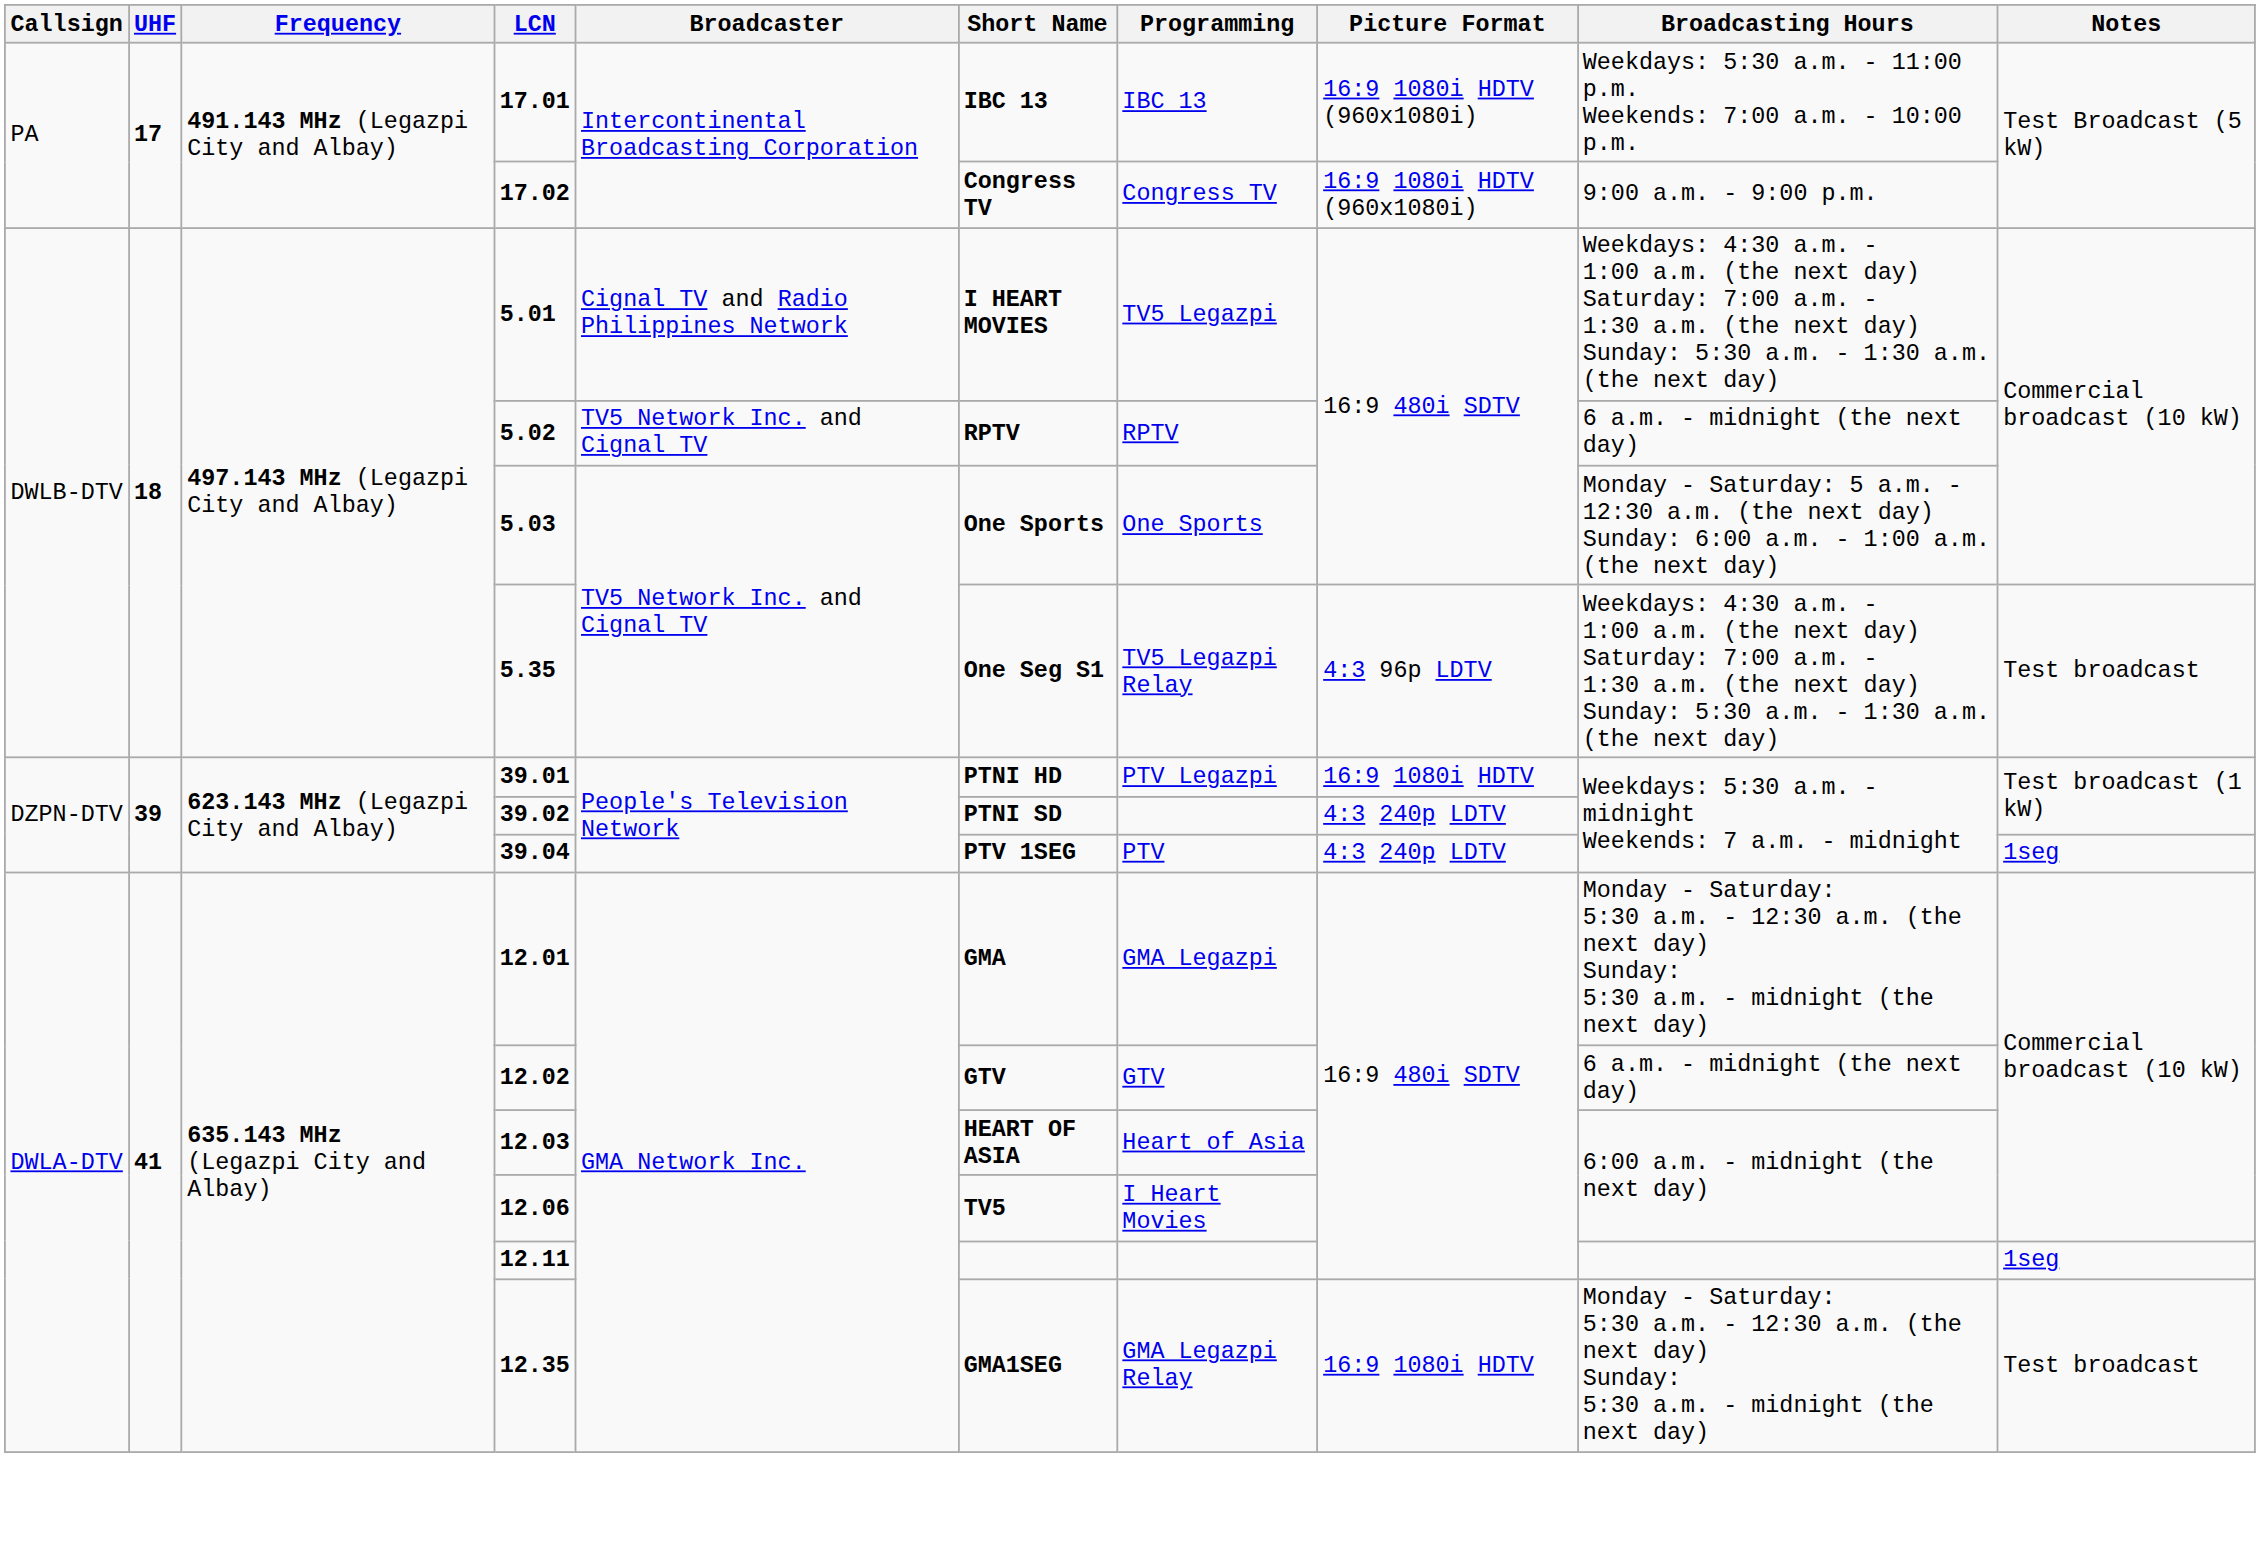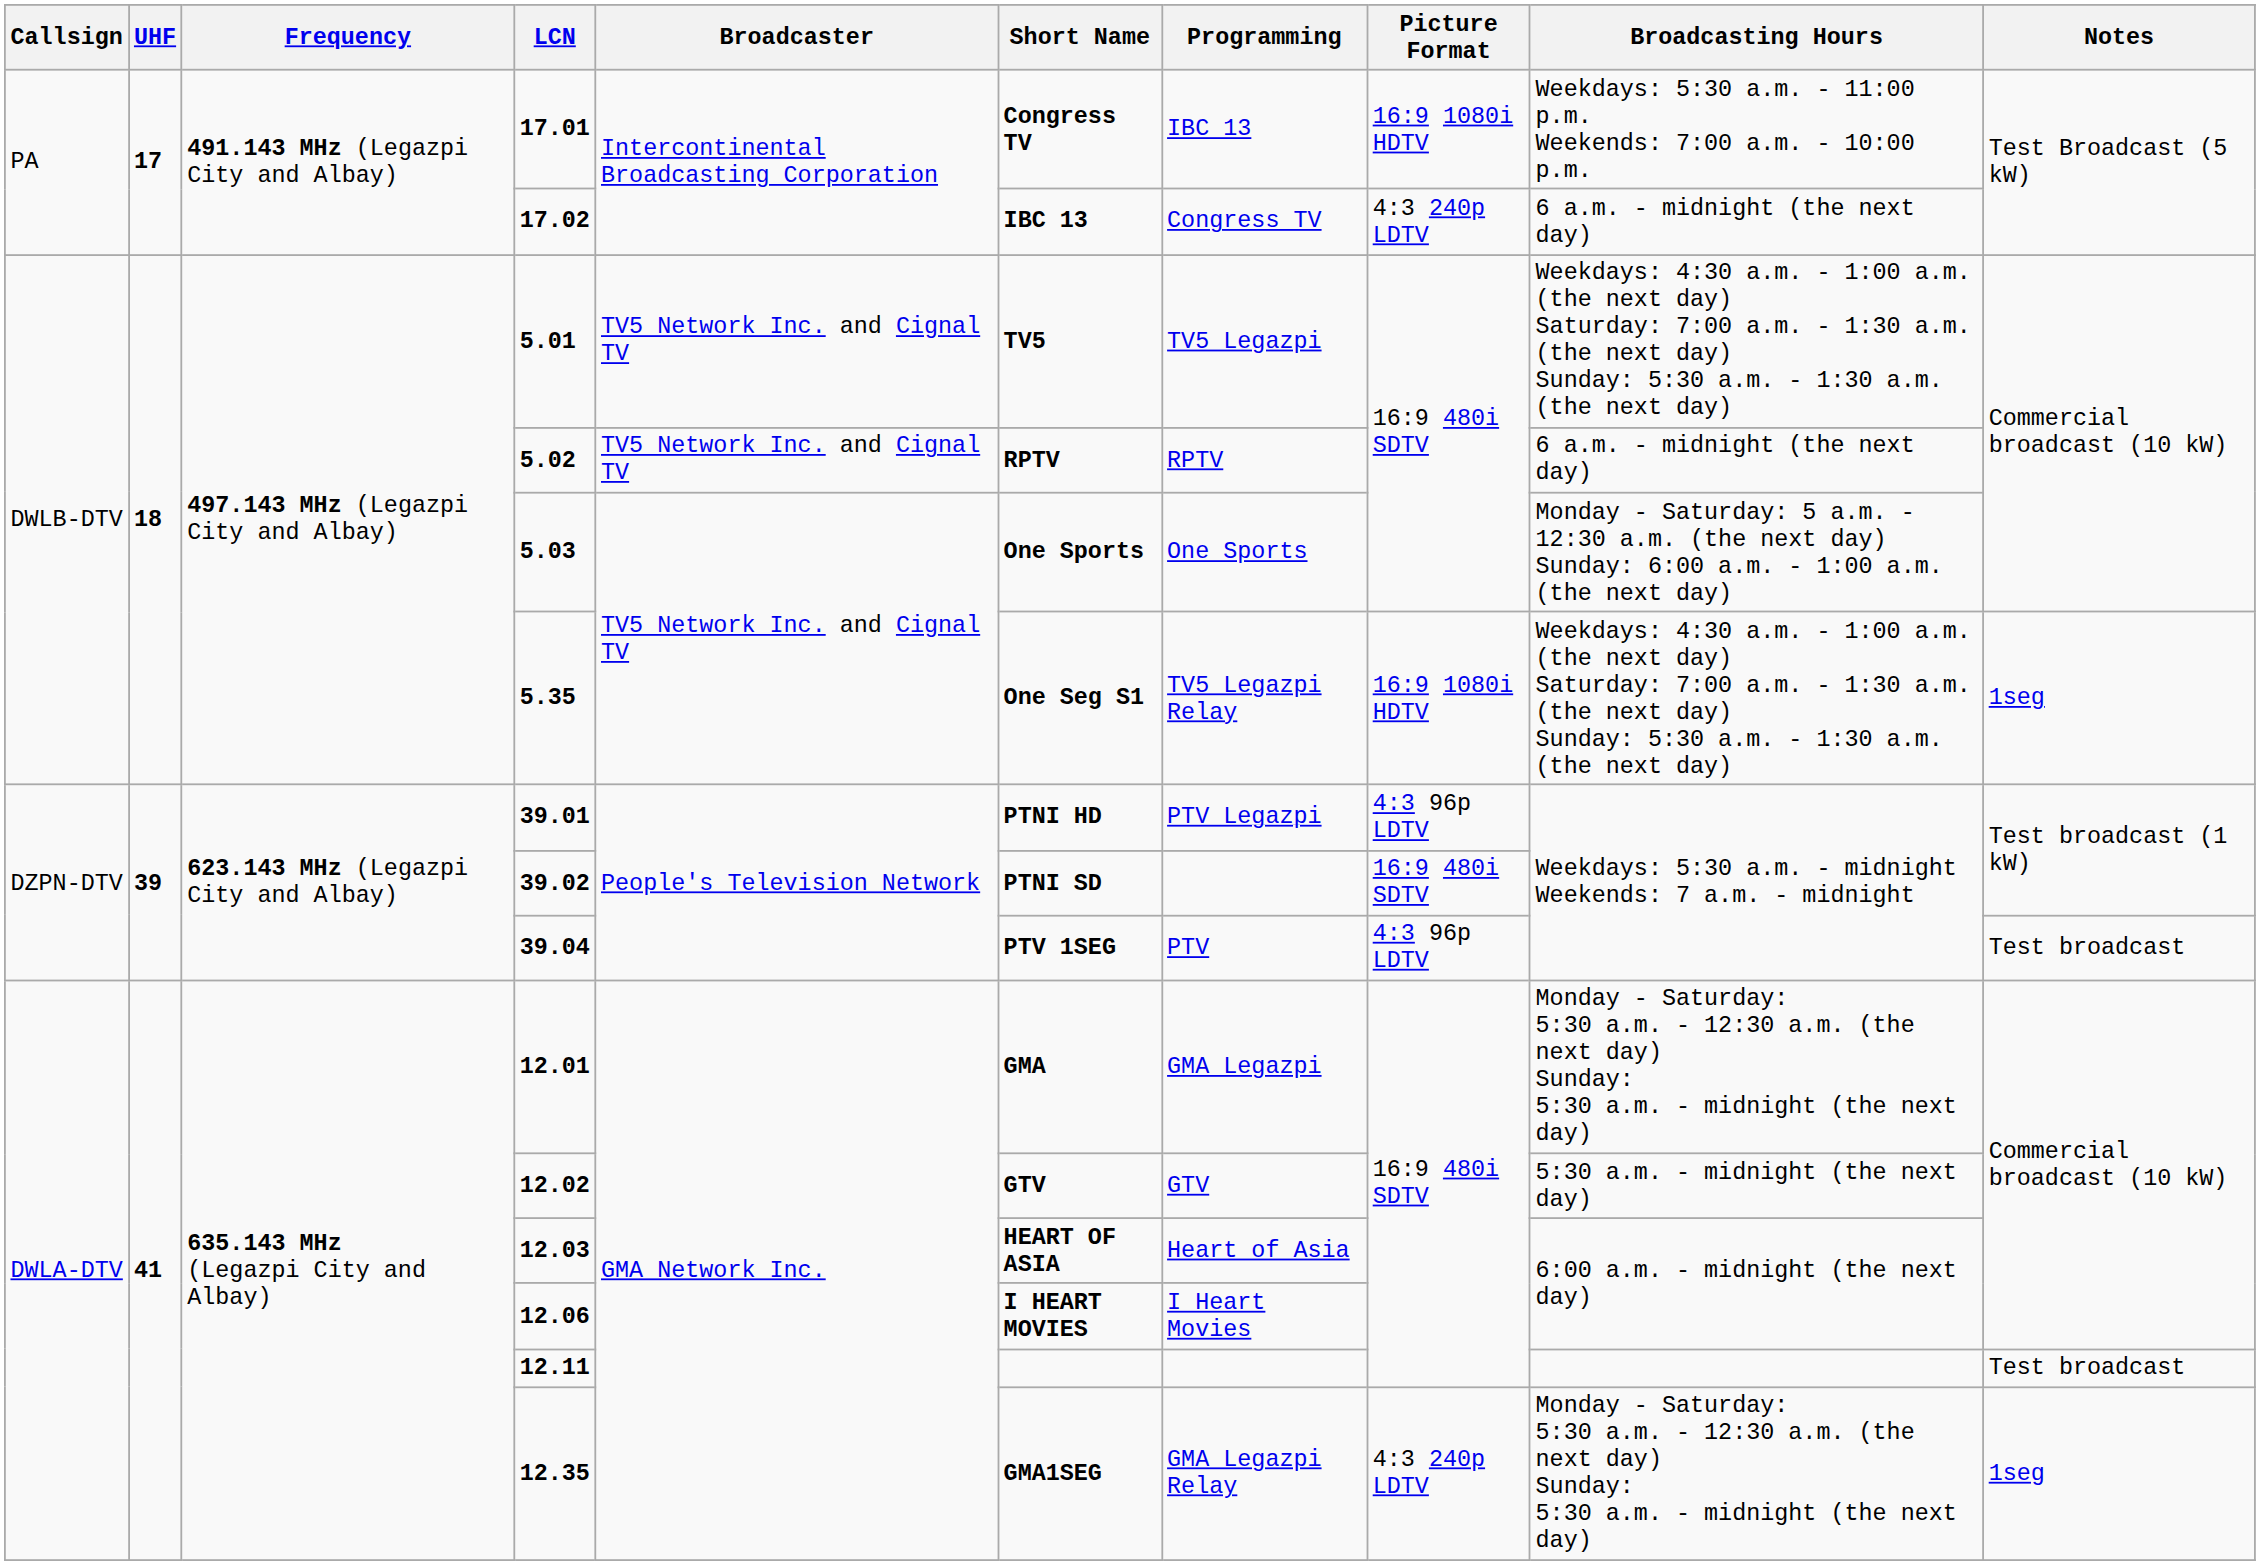(1006, 103) IBC 13 -> (1060, 130) Congress TV
(1429, 103) 16:9 1080i HDTV (960x1080i) -> (1443, 130) 16:9 1080i HDTV
(1020, 195) Congress TV -> (1046, 222) IBC 13
(1429, 195) 16:9 1080i HDTV (960x1080i) -> (1429, 222) 4:3 240p LDTV
(1730, 195) 9:00 a.m. - 9:00 p.m. -> (1725, 222) 6 a.m. - midnight (the next day)
(714, 314) Cignal TV and Radio Philippines Network -> (791, 341) TV5 Network Inc. and Cignal TV
(1013, 314) I HEART MOVIES -> (1025, 341) TV5
(1407, 671) 4:3 96p LDTV -> (1443, 698) 16:9 1080i HDTV
(2101, 671) Test broadcast -> (2017, 698) 1seg
(1429, 777) 16:9 1080i HDTV -> (1422, 817) 4:3 96p LDTV
(1414, 815) 4:3 240p LDTV -> (1436, 883) 16:9 480i SDTV
(1414, 853) 4:3 240p LDTV -> (1422, 948) 4:3 96p LDTV
(2031, 853) 1seg -> (2087, 948) Test broadcast
(1772, 1078) 6 a.m. - midnight (the next day) -> (1746, 1186) 5:30 a.m. - midnight (the next day)
(985, 1208) TV5 -> (1053, 1316) I HEART MOVIES
(2031, 1260) 1seg -> (2087, 1368) Test broadcast
(1429, 1366) 16:9 1080i HDTV -> (1429, 1474) 4:3 240p LDTV
(2101, 1366) Test broadcast -> (2017, 1474) 1seg
